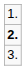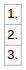(13, 34) bold -> (13, 34) normal
